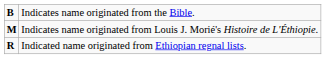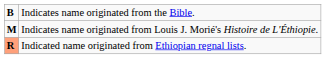(10, 45) no background -> (10, 45) lightsalmon background
